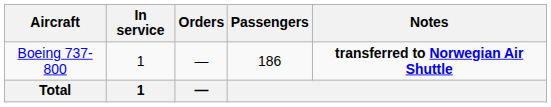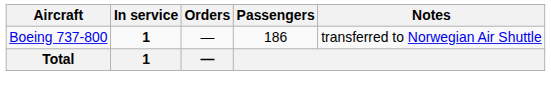(141, 61) normal -> (146, 37) bold
(429, 61) bold -> (431, 37) normal
